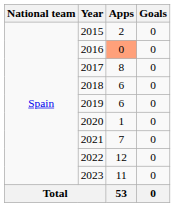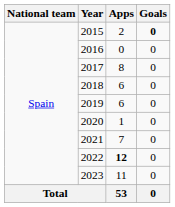(153, 31) normal -> (153, 31) bold
(121, 49) lightsalmon background -> (121, 49) no background
(121, 157) normal -> (121, 157) bold
